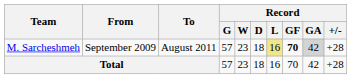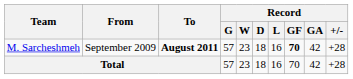(189, 47) normal -> (190, 47) bold
(275, 47) khaki background -> (276, 47) no background
(313, 47) lightgrey background -> (315, 47) no background
